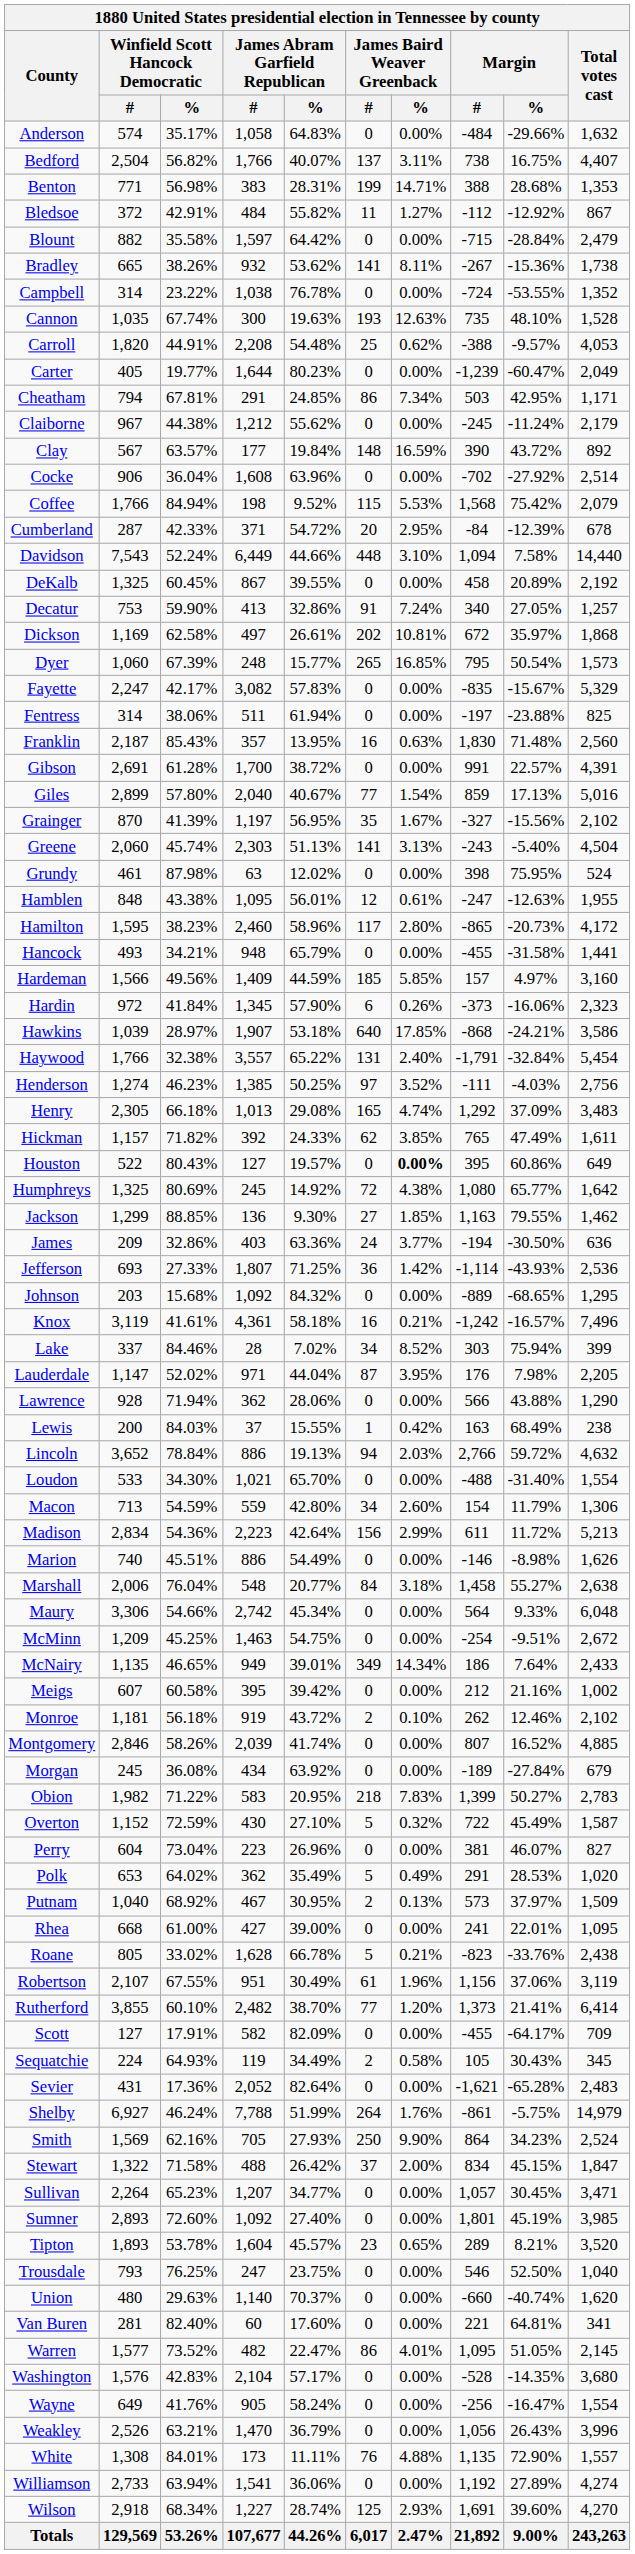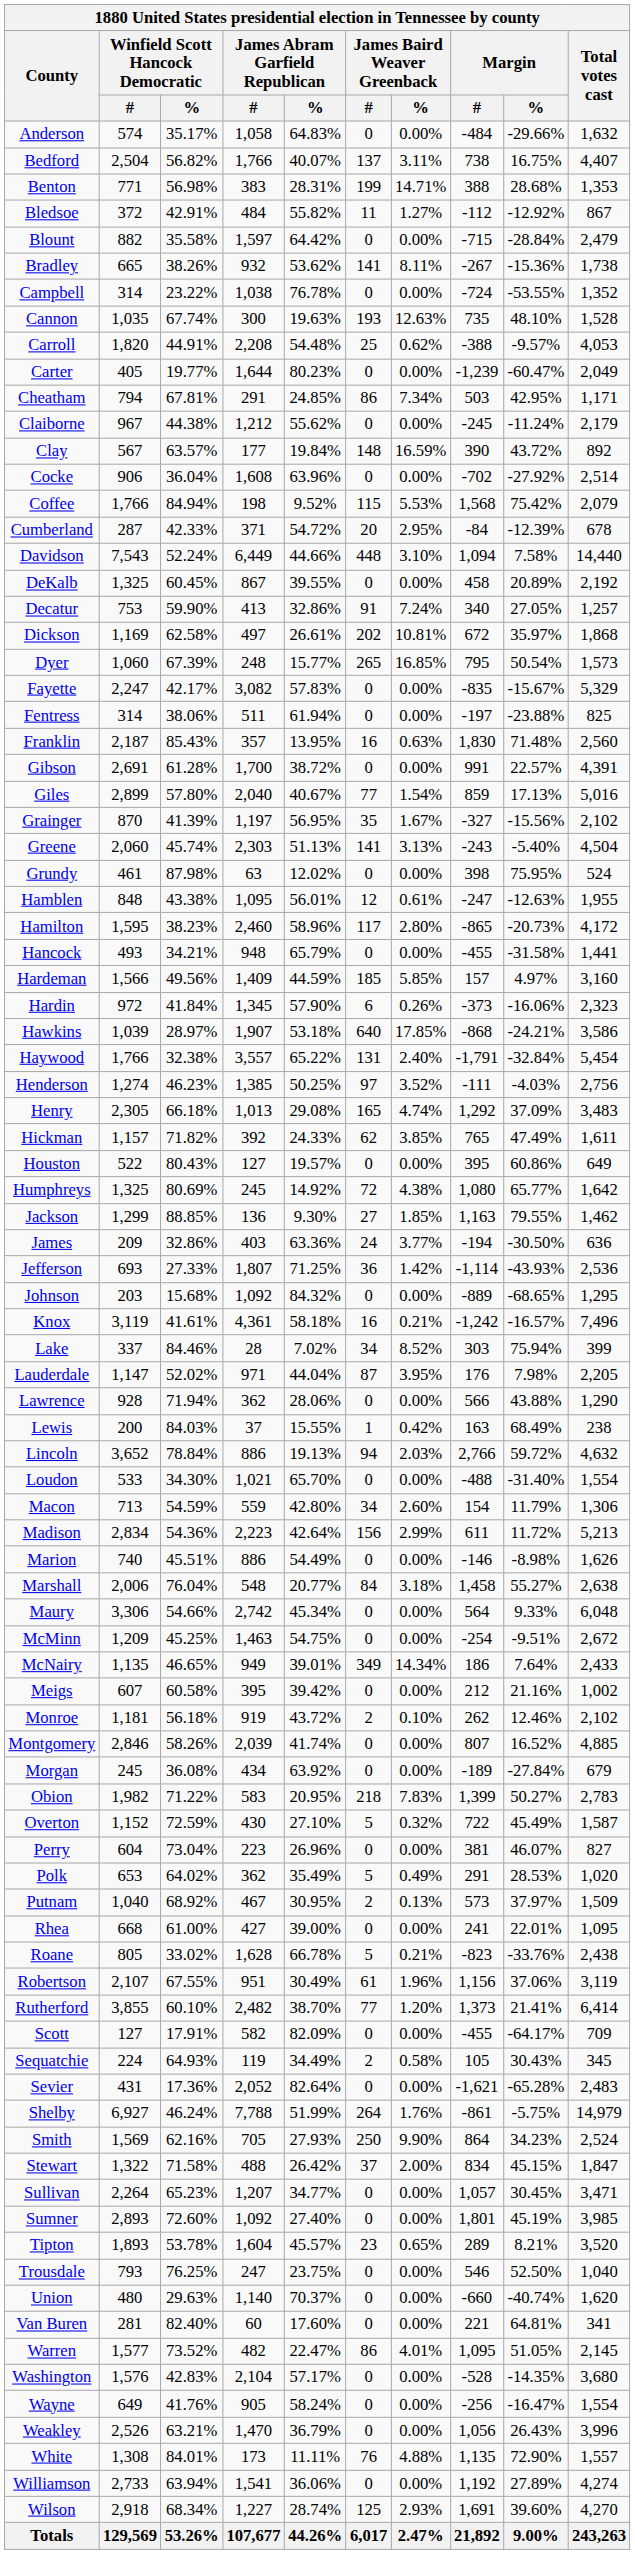(421, 1163) bold -> (421, 1163) normal
